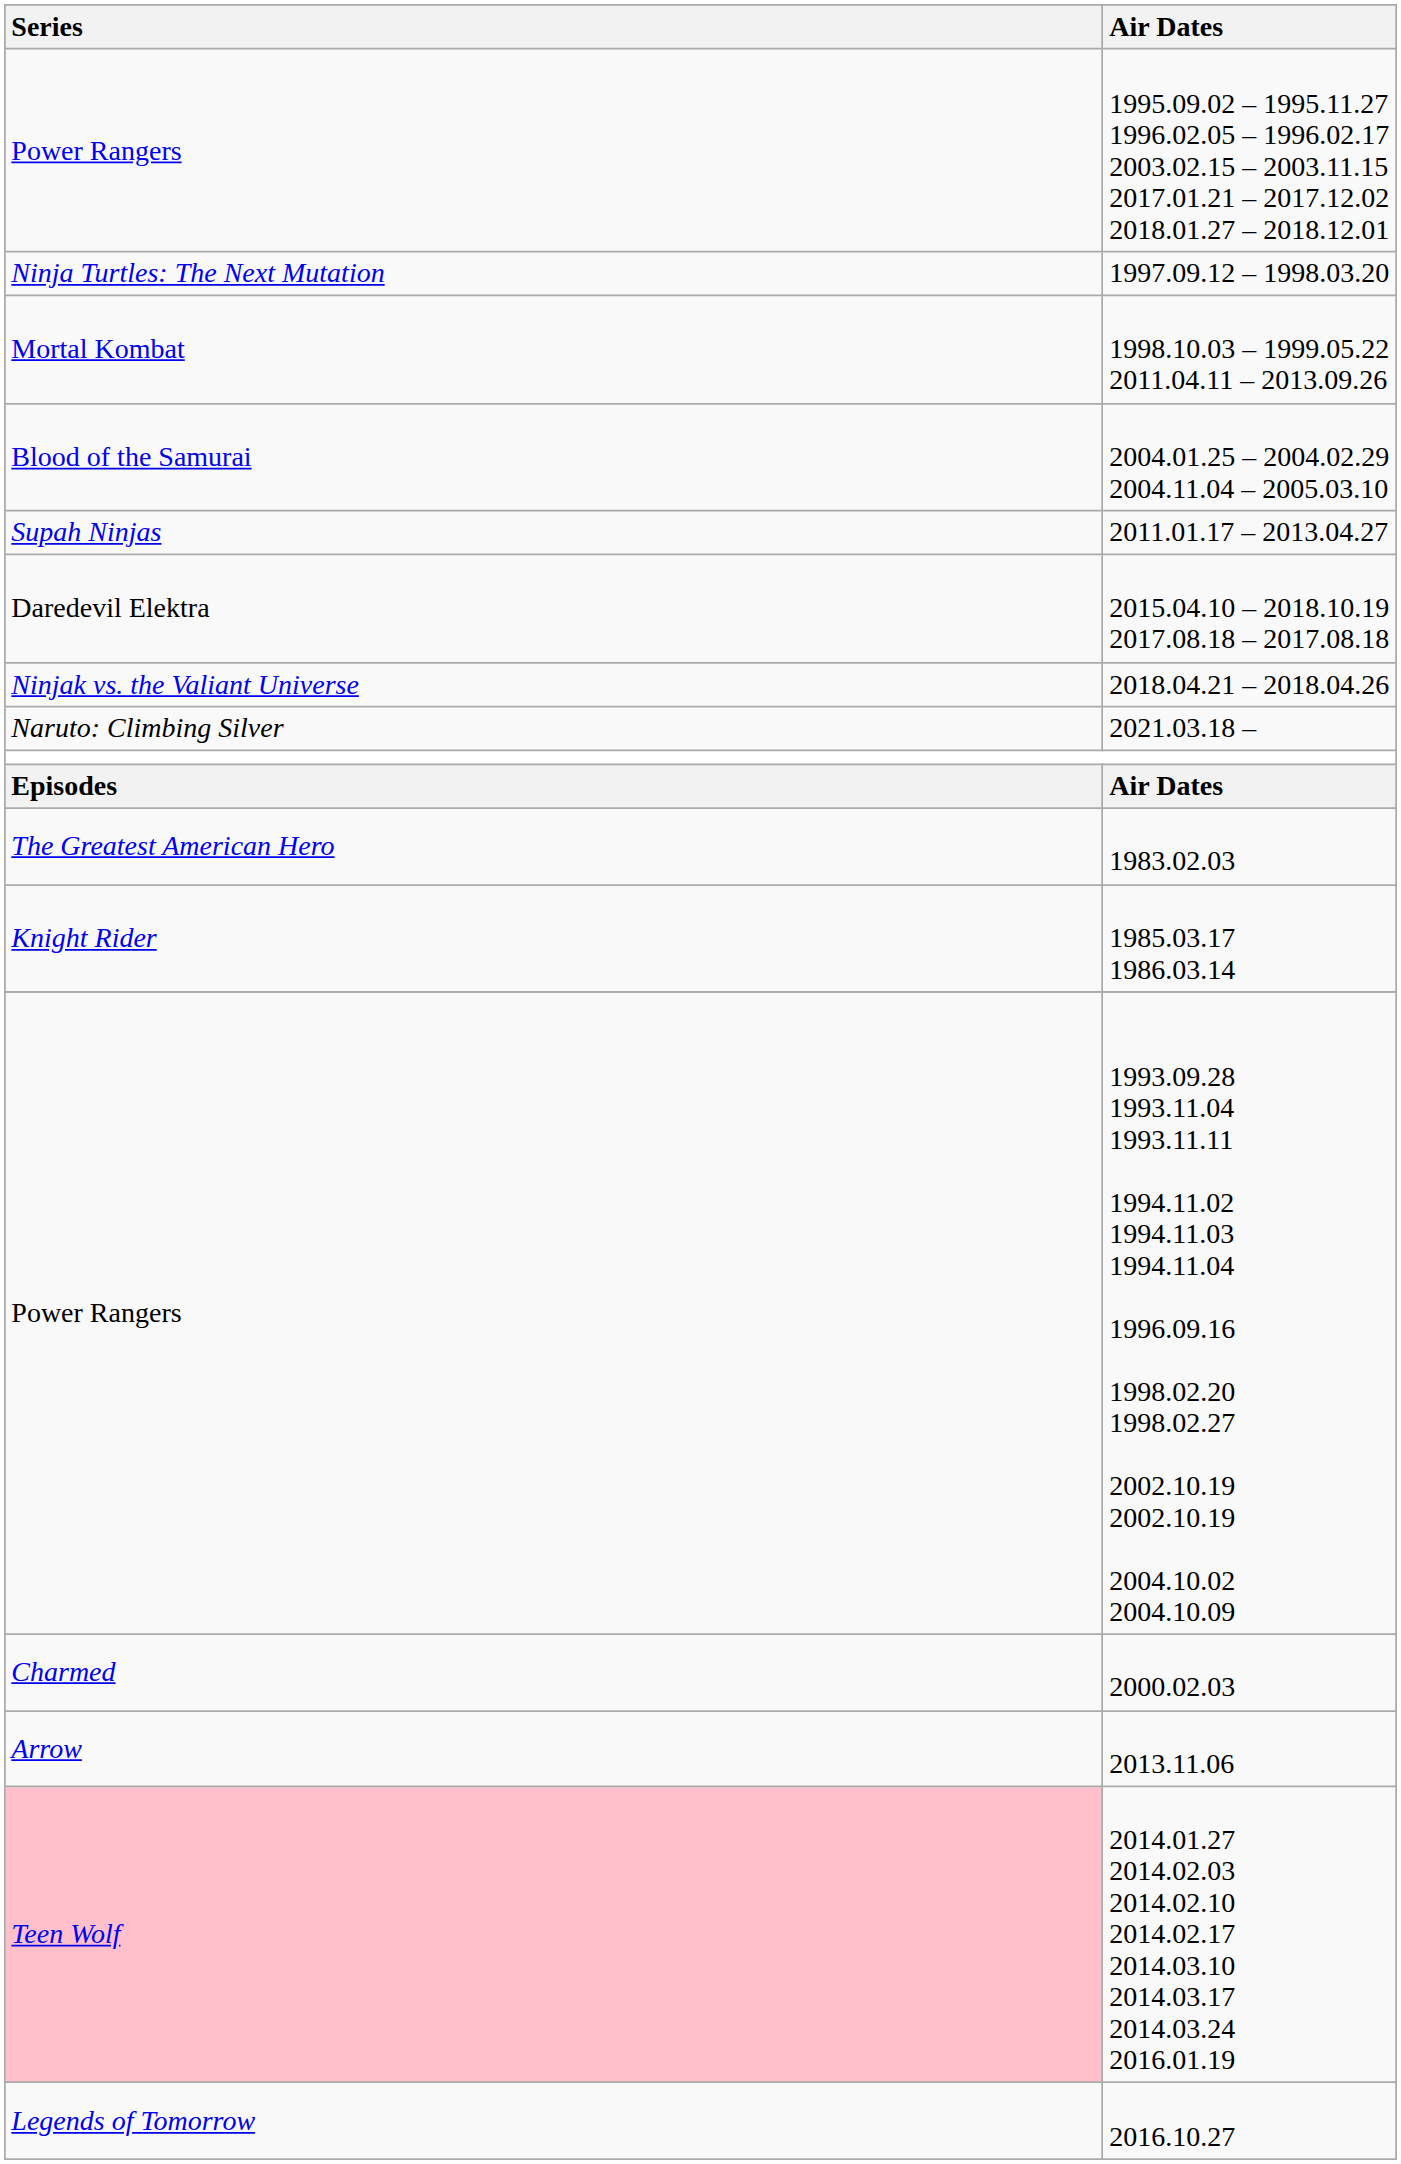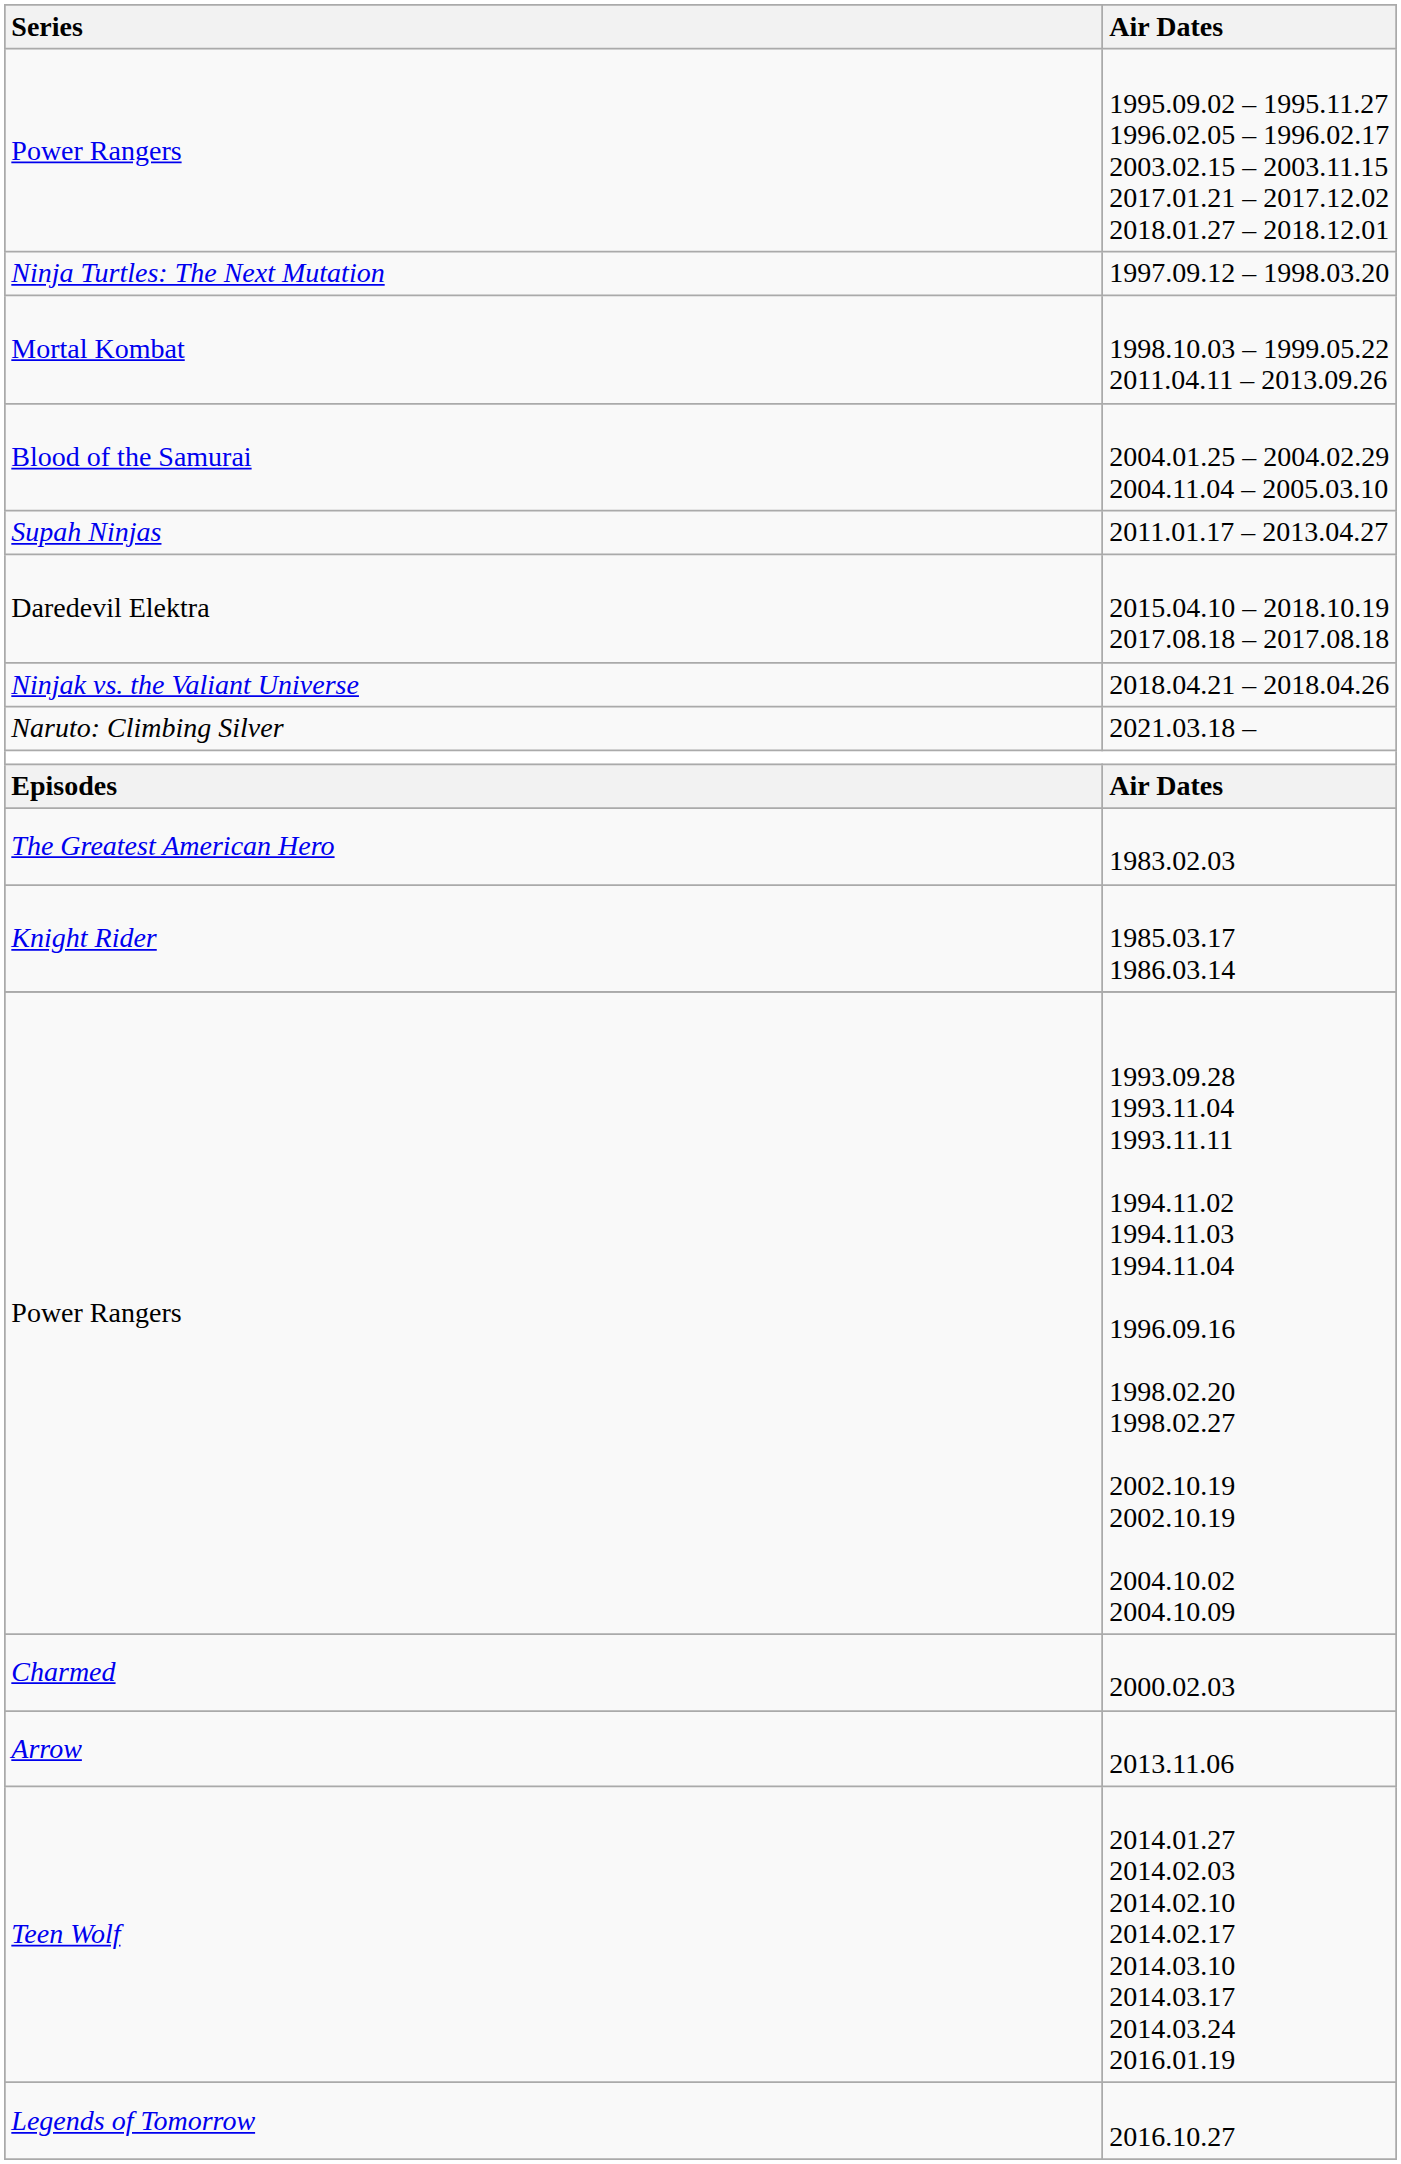(66, 1934) pink background -> (66, 1934) no background
